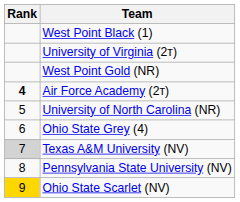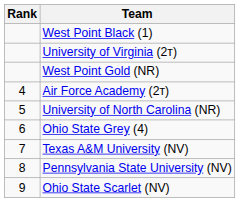(22, 91) bold -> (22, 91) normal
(22, 149) lightgrey background -> (22, 149) no background
(22, 187) gold background -> (22, 187) no background
